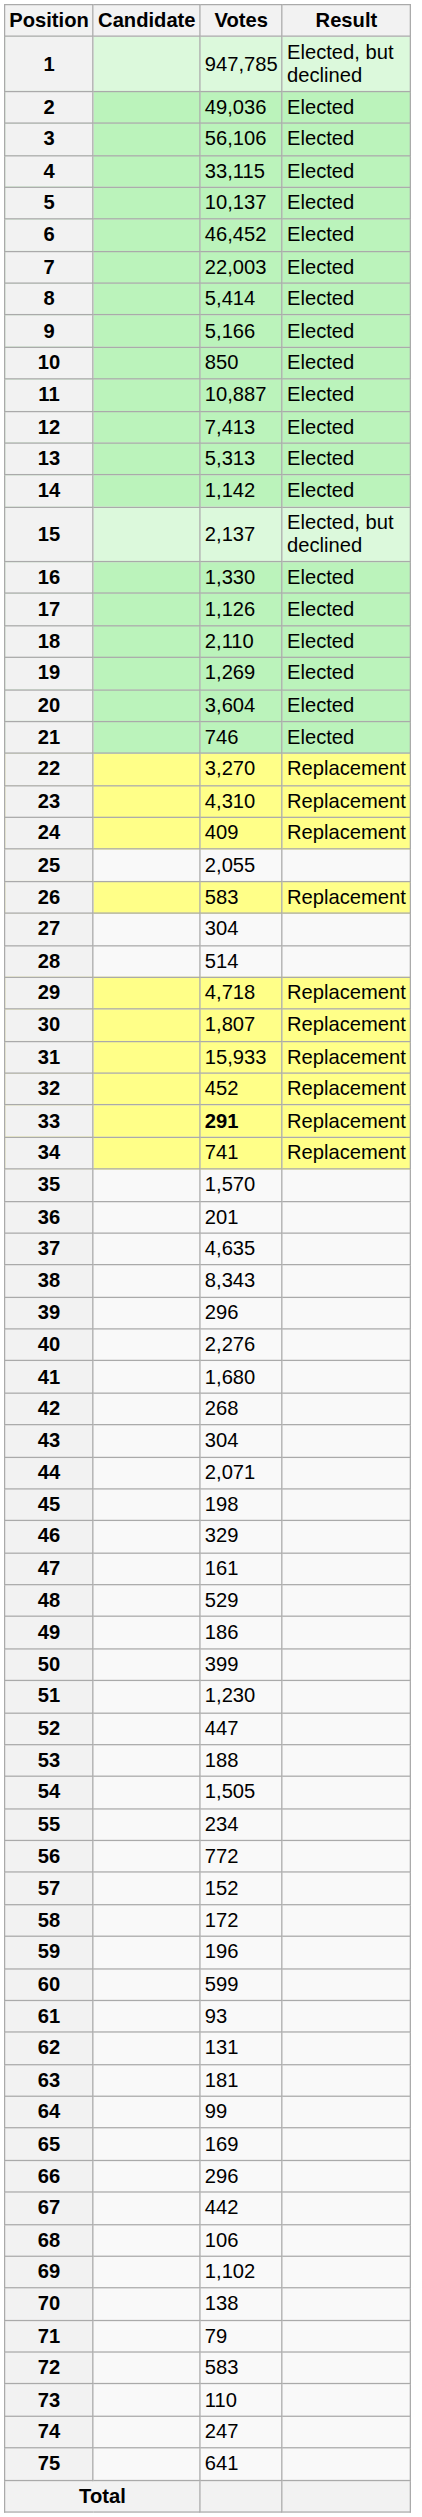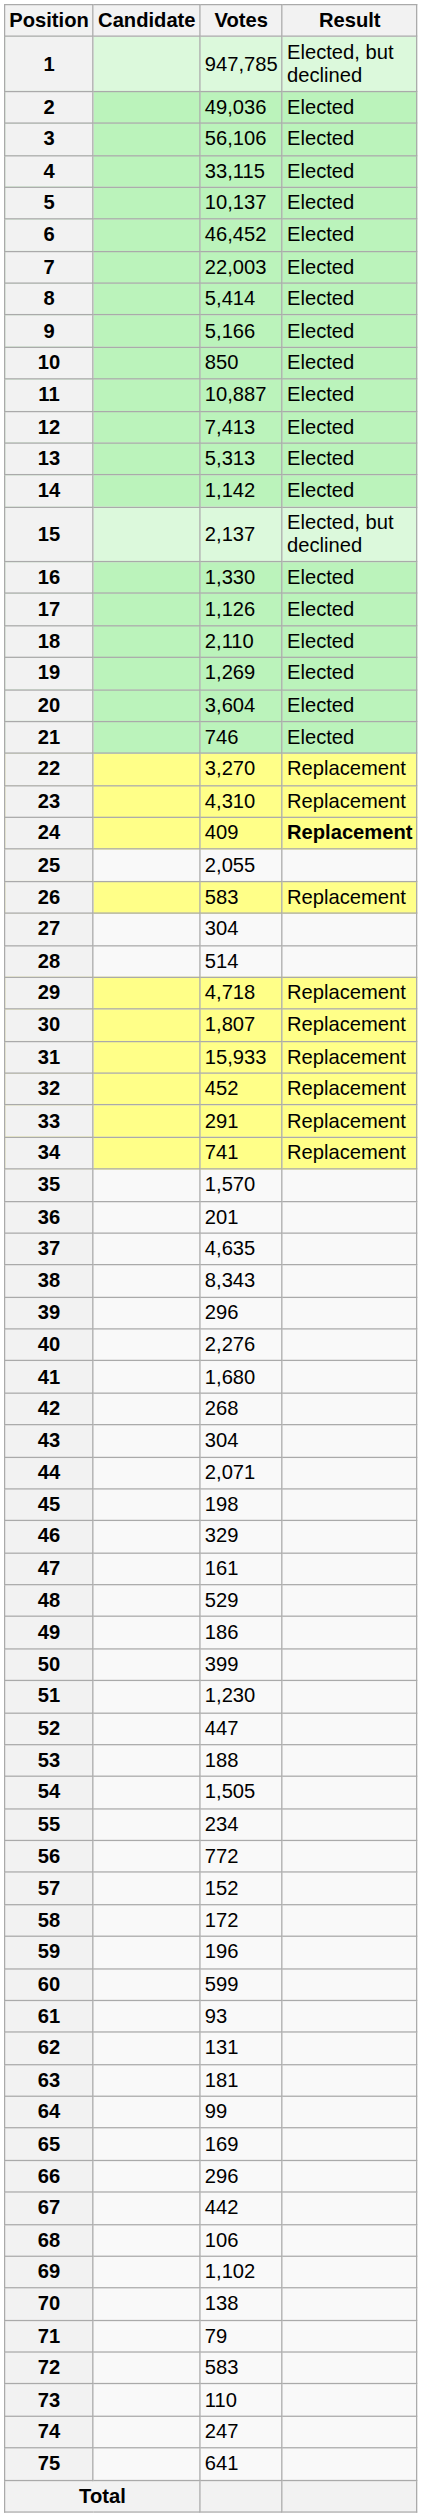(346, 833) normal -> (350, 833) bold
(222, 1120) bold -> (222, 1120) normal
